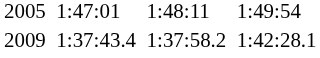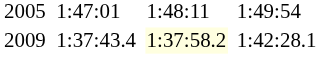(186, 40) no background -> (186, 40) lightyellow background
